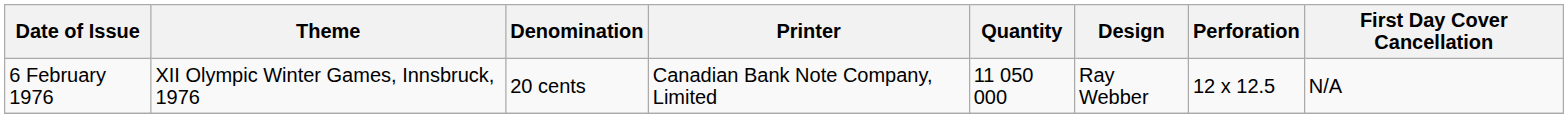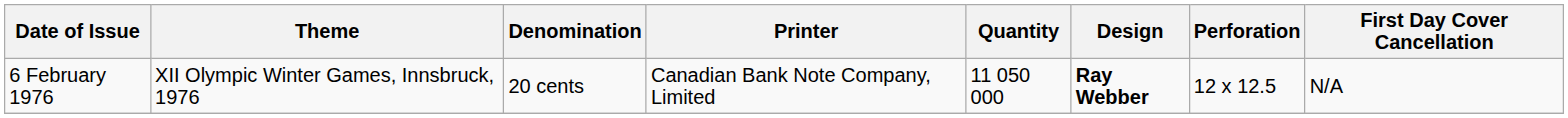(1114, 85) normal -> (1112, 85) bold
